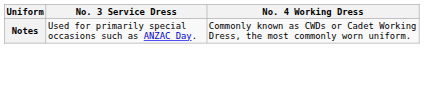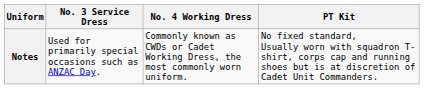+ column: (339, 17)
